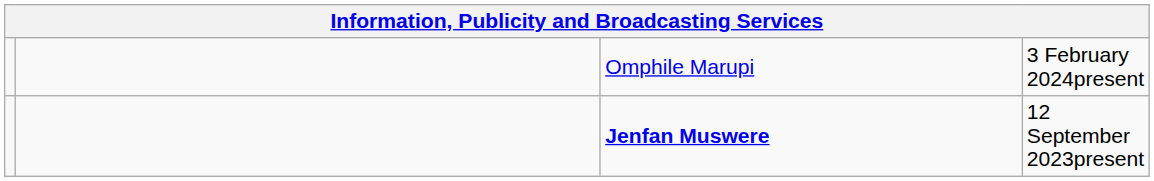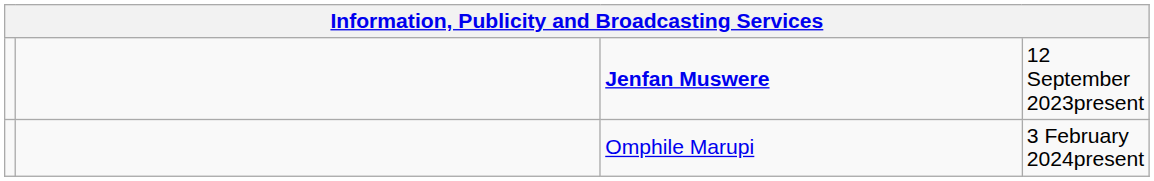rows swapped: (687, 135) <-> (680, 66)
